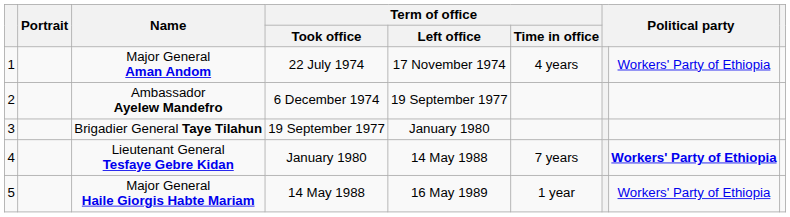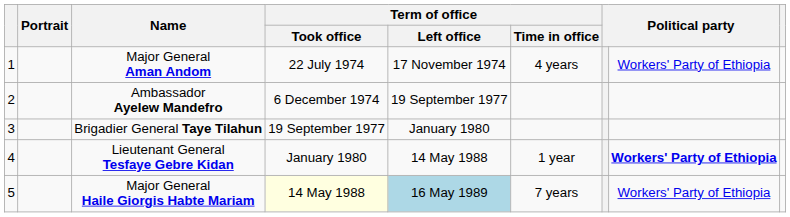(556, 157) 7 years -> (556, 157) 1 year
(327, 193) no background -> (327, 193) lightyellow background
(449, 193) no background -> (449, 193) lightblue background
(556, 193) 1 year -> (556, 193) 7 years
